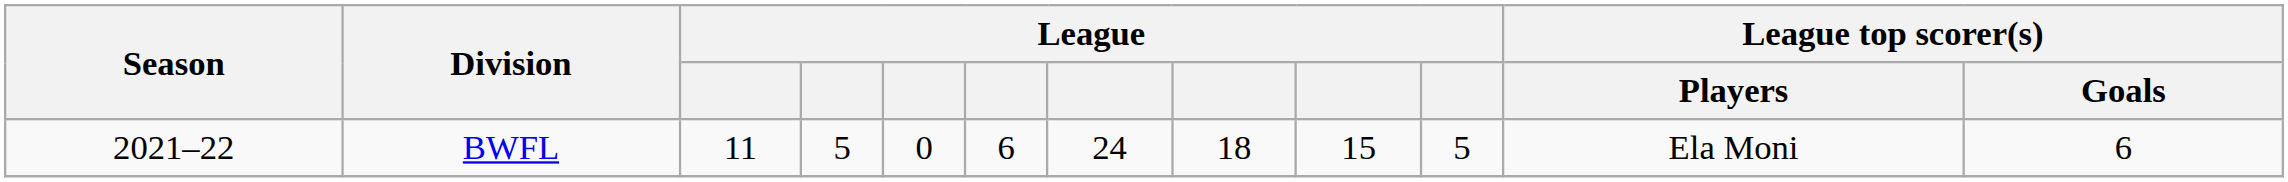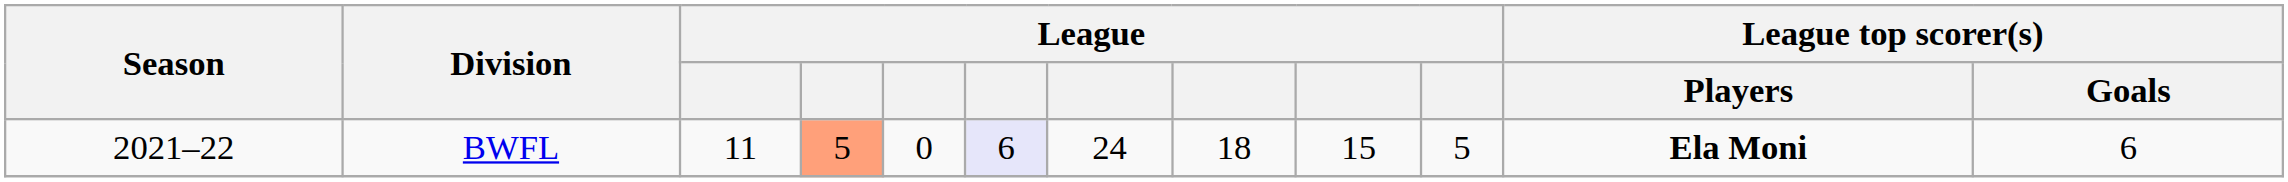(842, 147) no background -> (842, 147) lightsalmon background
(1006, 147) no background -> (1006, 147) lavender background
(1734, 147) normal -> (1738, 147) bold
